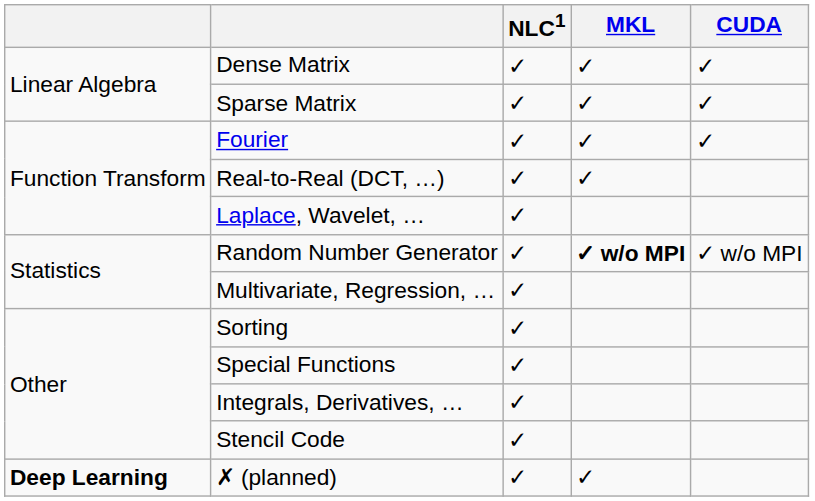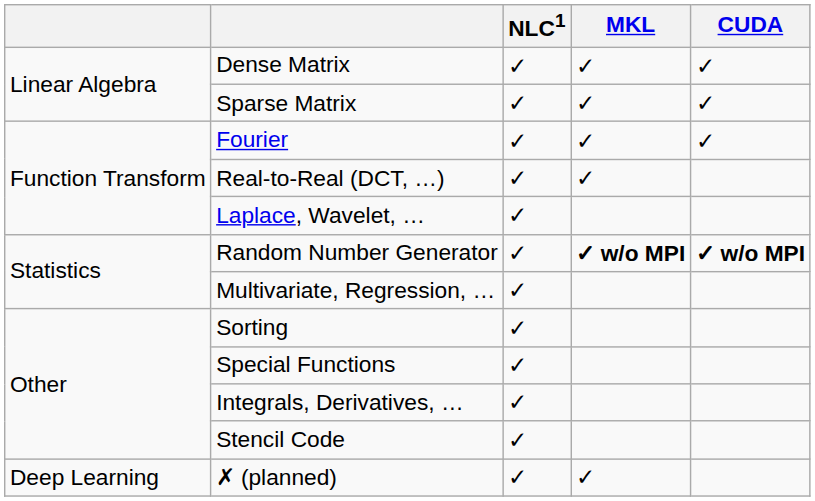(749, 253) normal -> (750, 253) bold
(89, 477) bold -> (84, 477) normal
